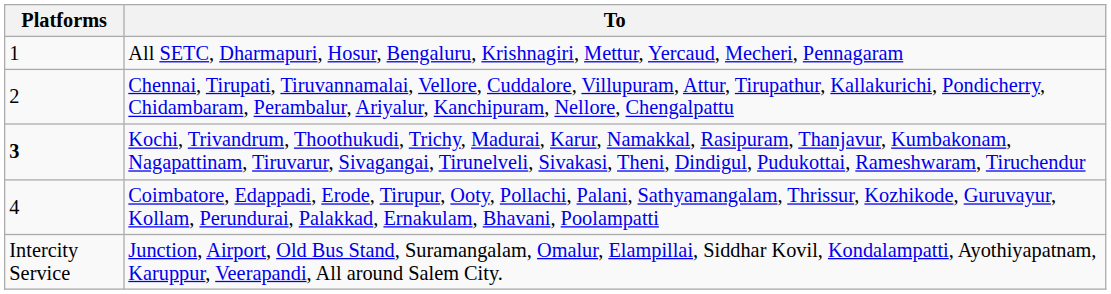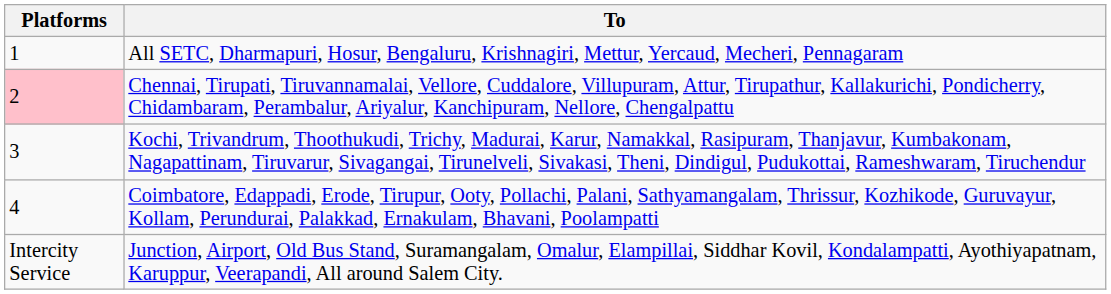(14, 96) no background -> (14, 96) pink background
(14, 151) bold -> (14, 151) normal
